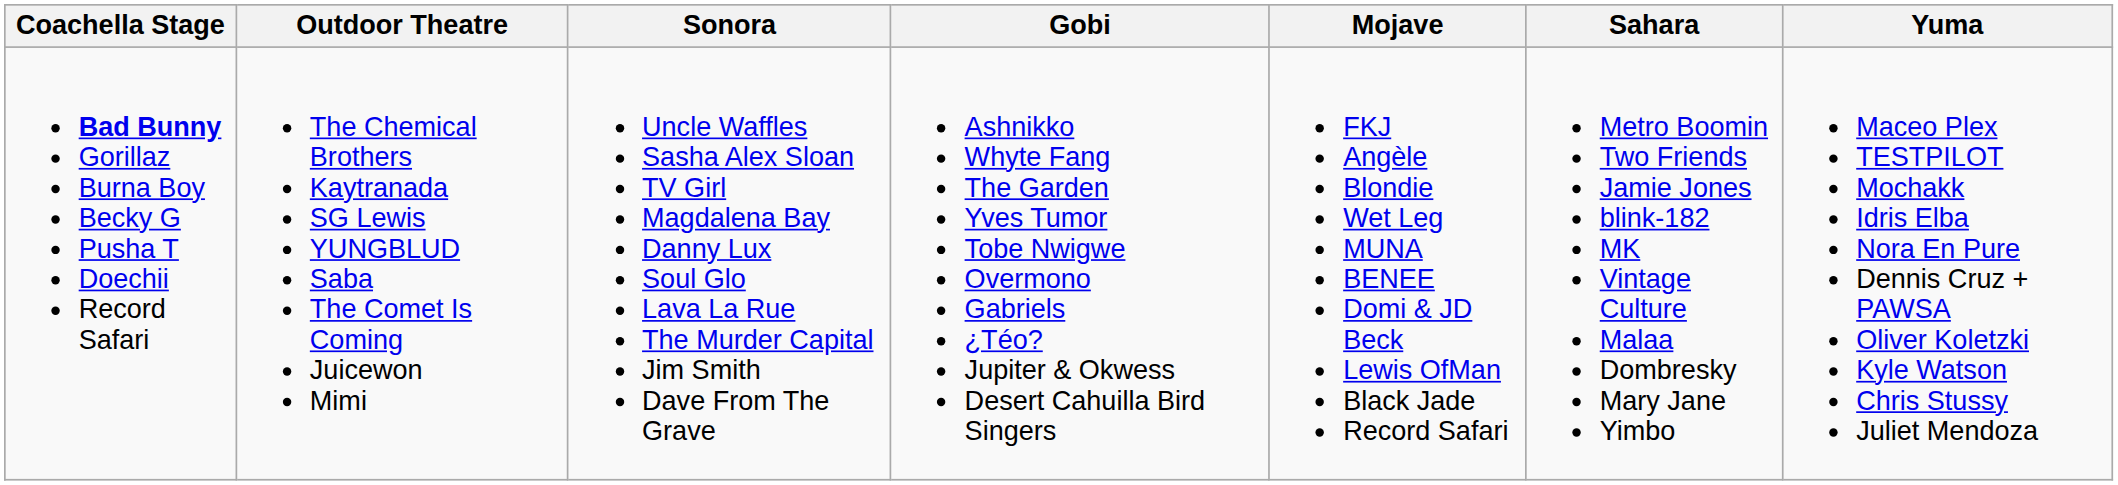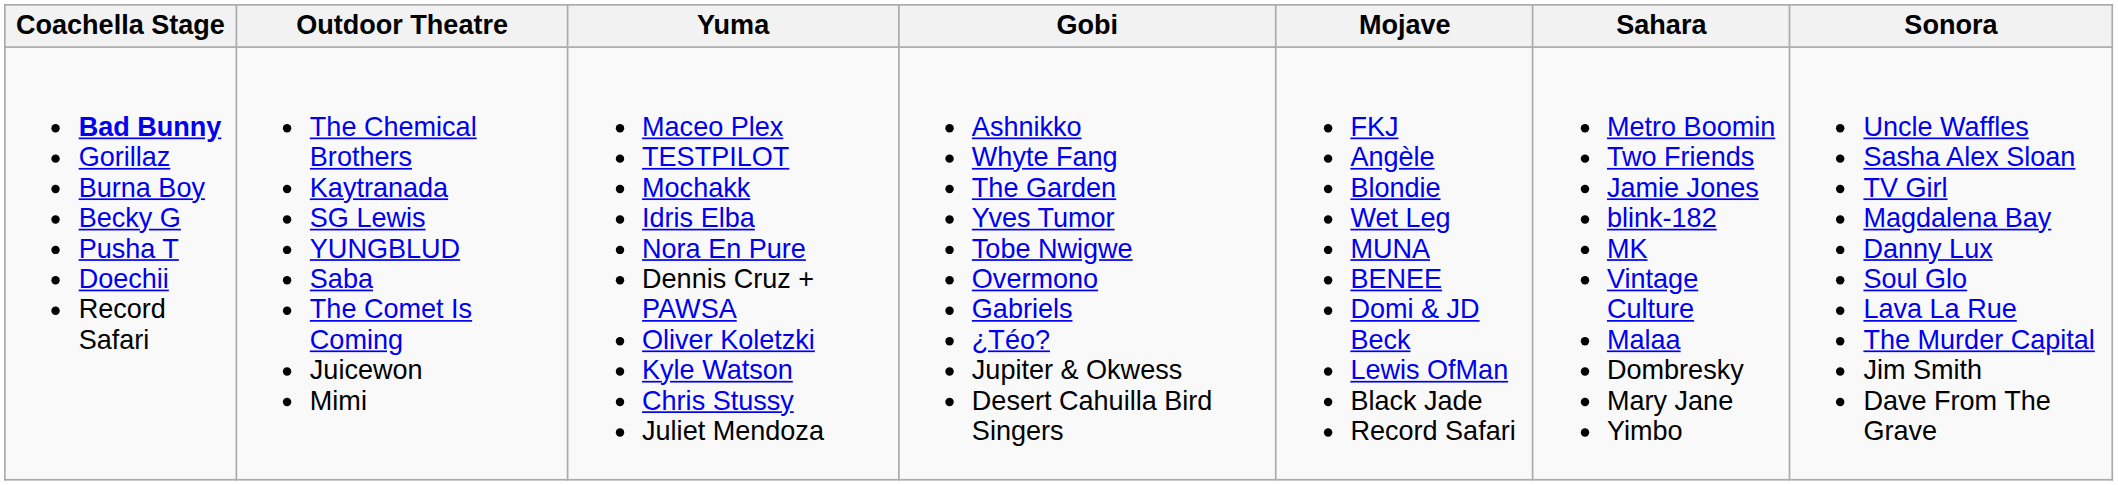columns swapped: (729, 25) <-> (1947, 25)
